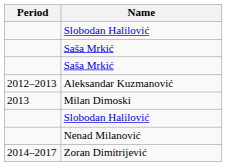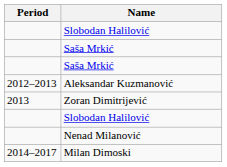(97, 100) Milan Dimoski -> (105, 100) Zoran Dimitrijević
(105, 153) Zoran Dimitrijević -> (97, 153) Milan Dimoski
